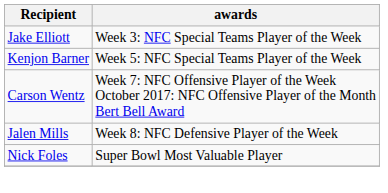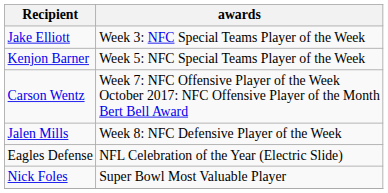+ row: (50, 155)
